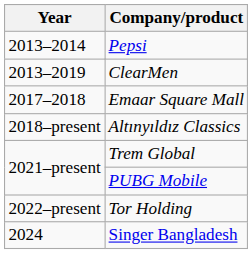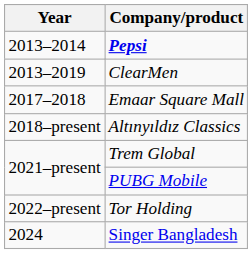(128, 45) normal -> (128, 45) bold
